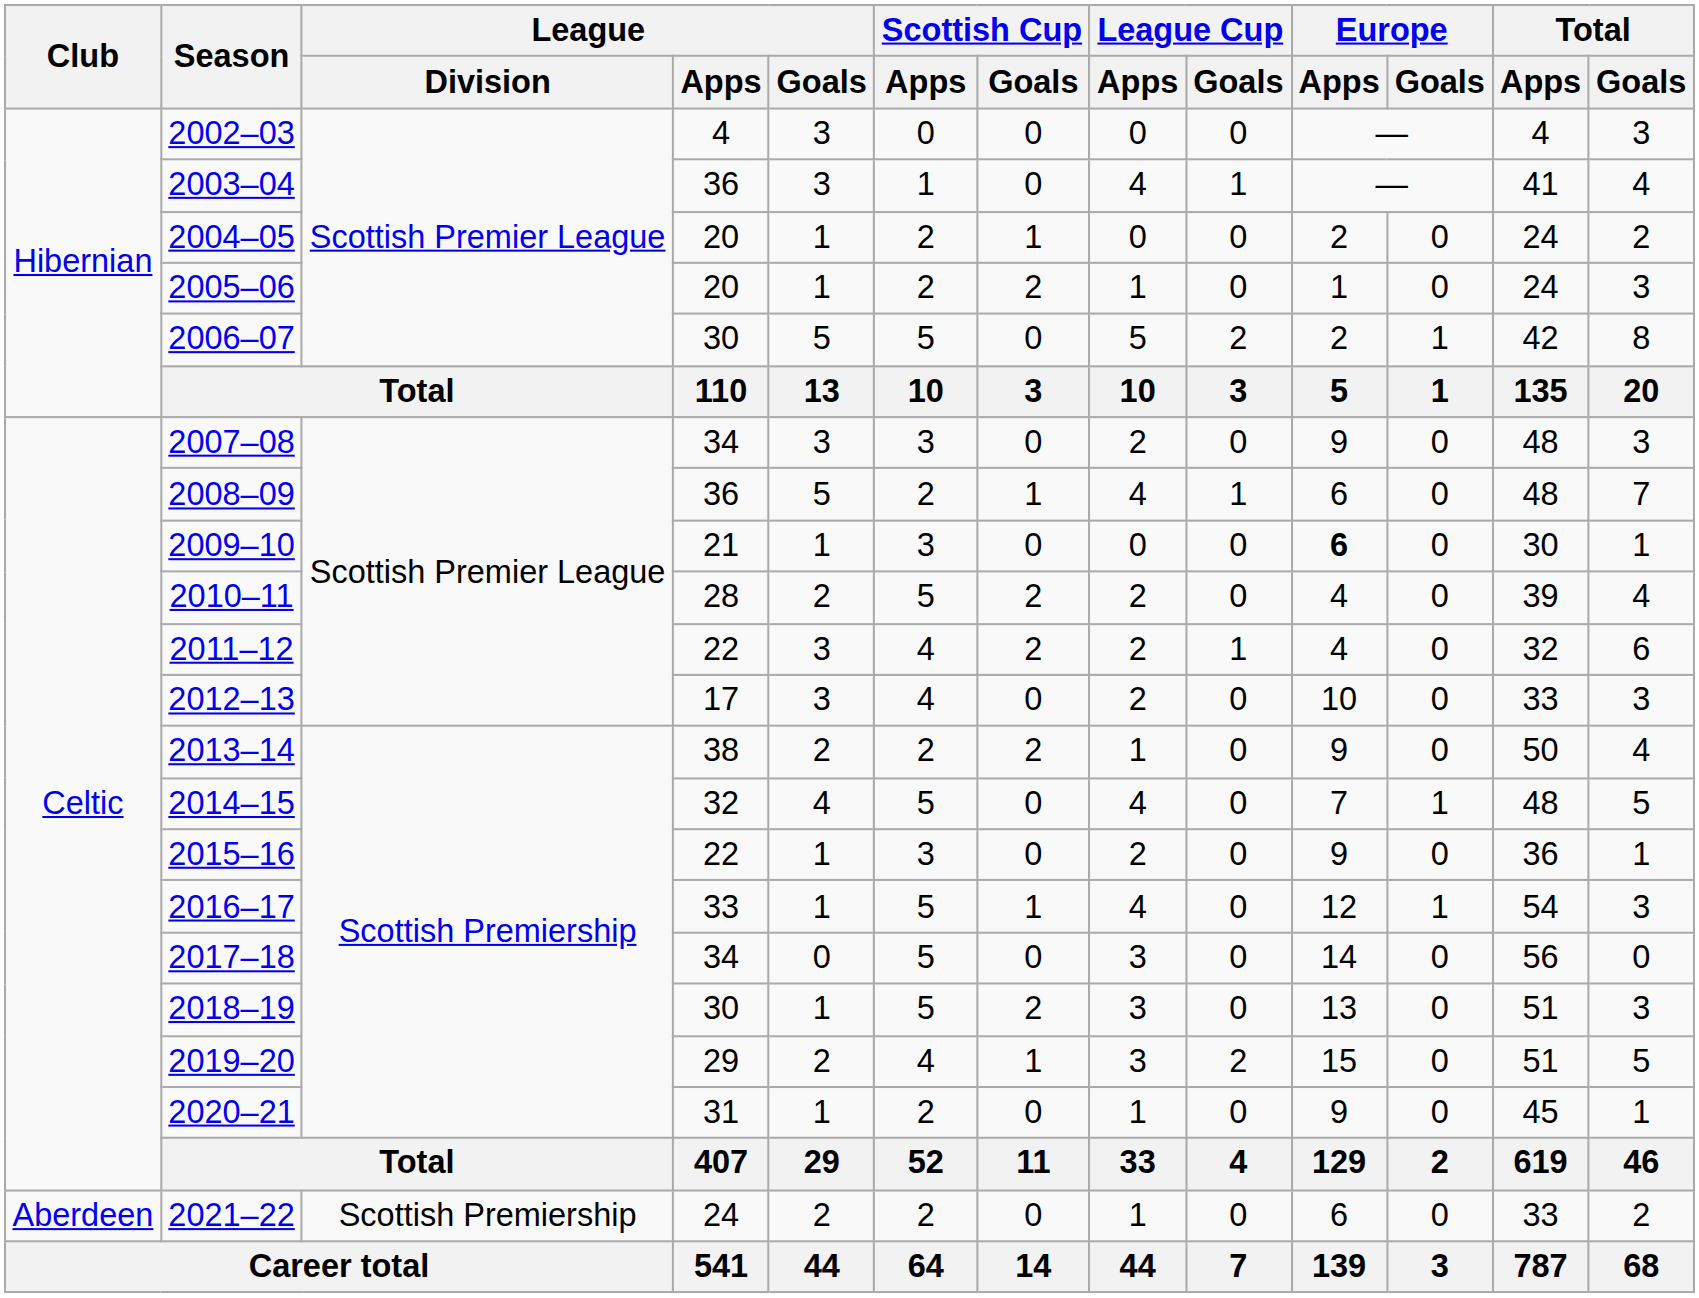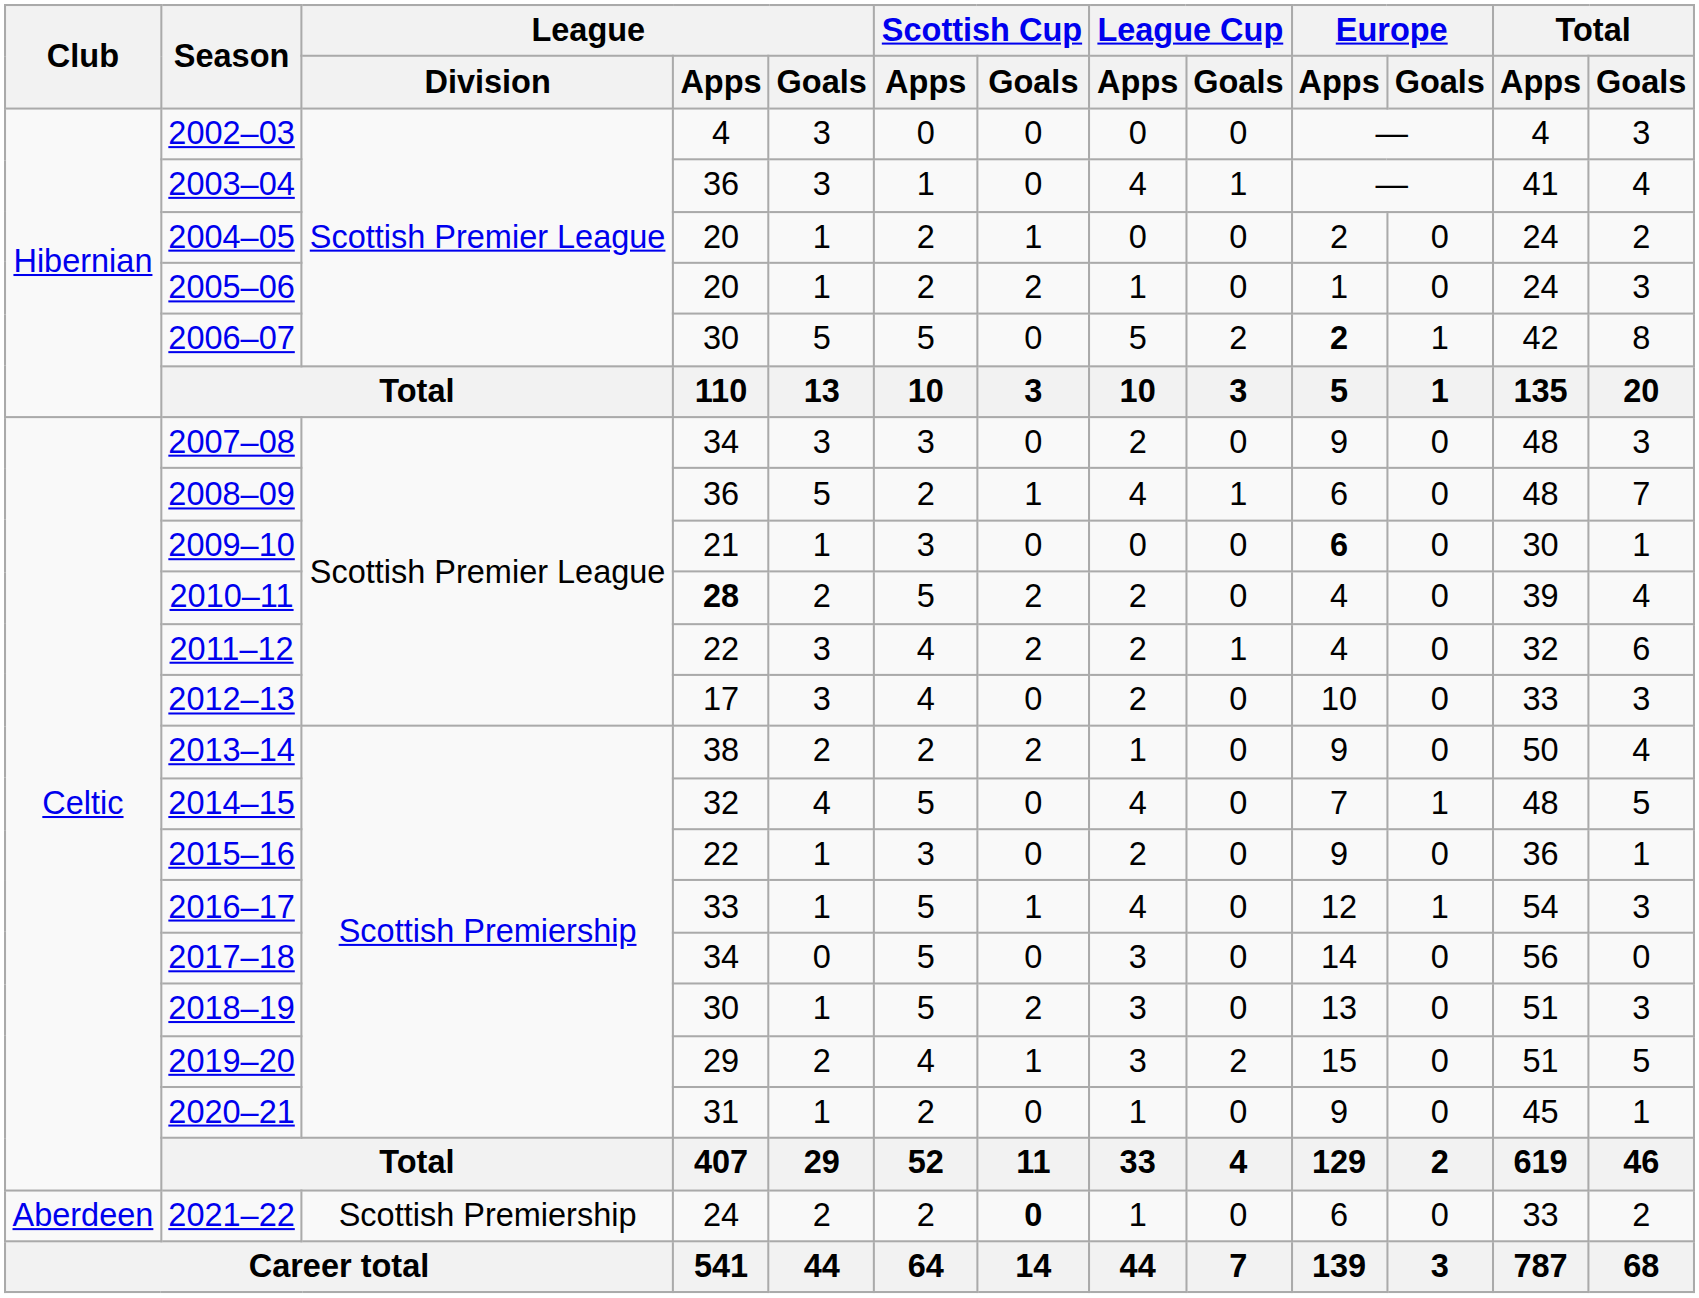(1339, 339) normal -> (1339, 339) bold
(721, 596) normal -> (721, 596) bold
(1033, 1215) normal -> (1033, 1215) bold
